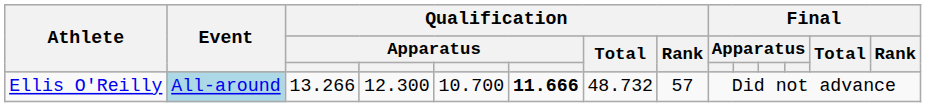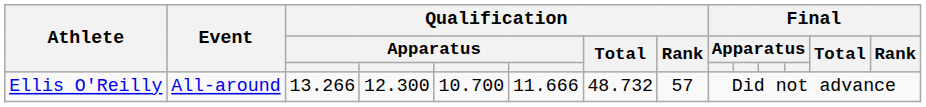(226, 86) lightblue background -> (226, 86) no background
(546, 86) bold -> (546, 86) normal
